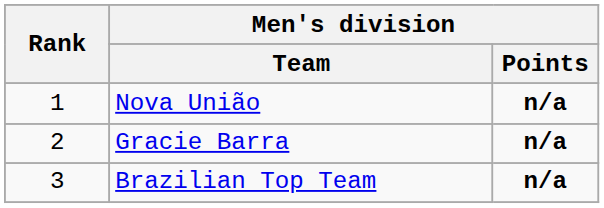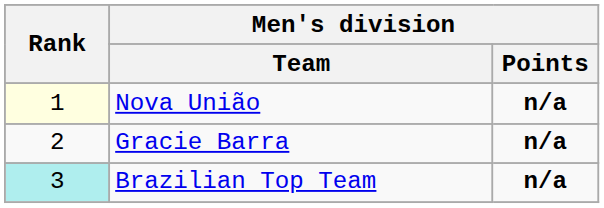(57, 103) no background -> (57, 103) lightyellow background
(57, 182) no background -> (57, 182) paleturquoise background
